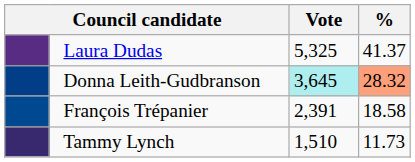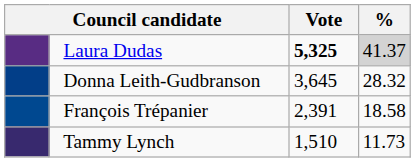(315, 50) normal -> (315, 50) bold
(384, 50) no background -> (384, 50) lightgrey background
(315, 80) paleturquoise background -> (315, 80) no background
(384, 80) lightsalmon background -> (384, 80) no background
